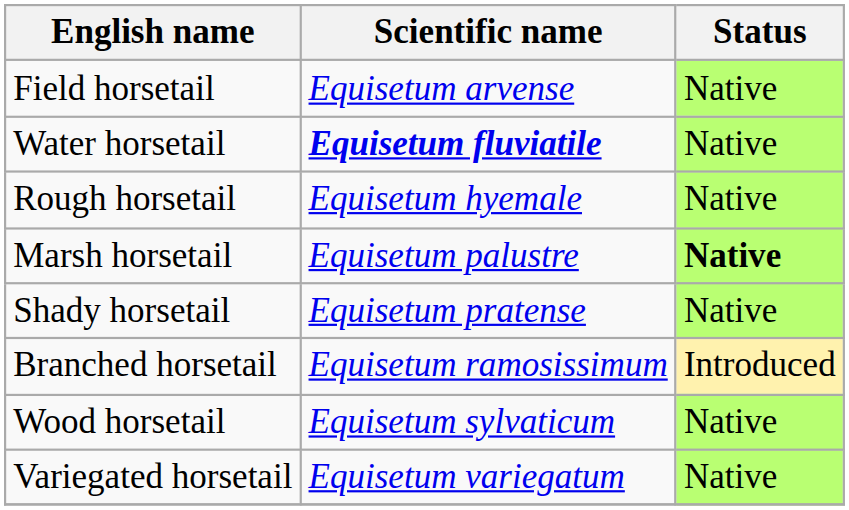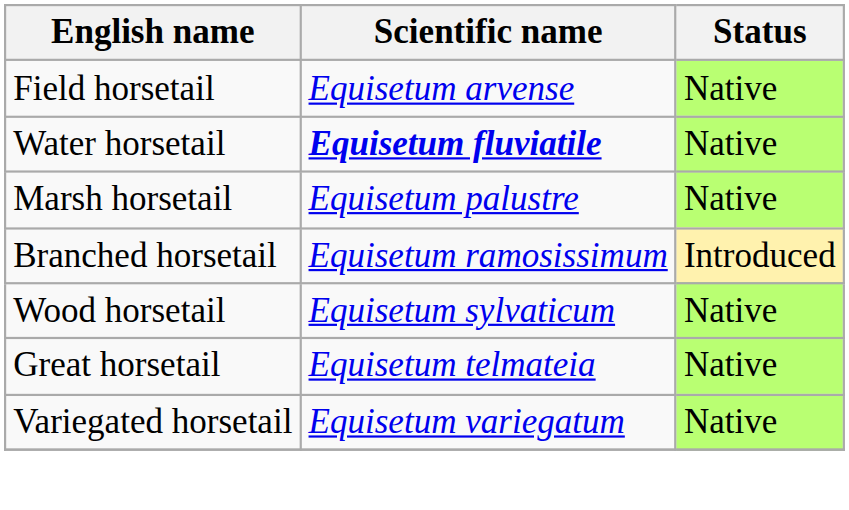- row: (125, 198)
(733, 254) bold -> (731, 198) normal
- row: (122, 310)
+ row: (117, 365)
